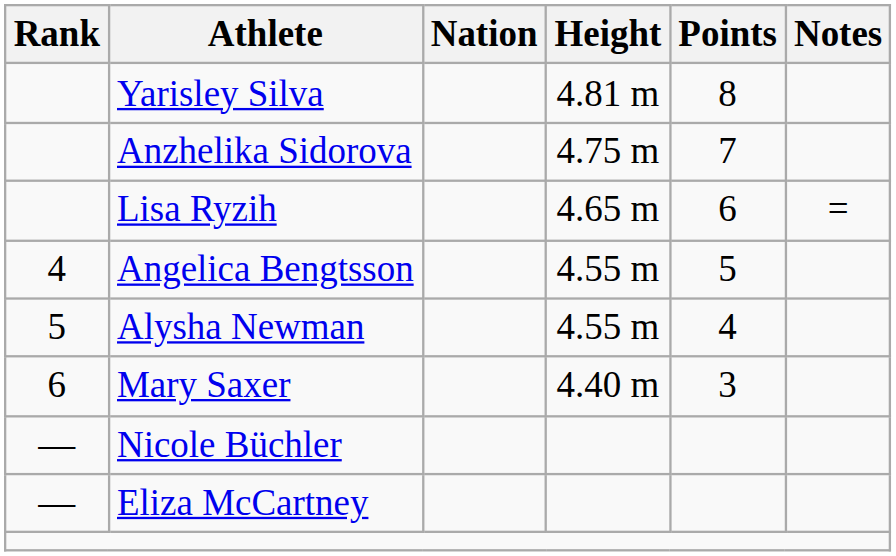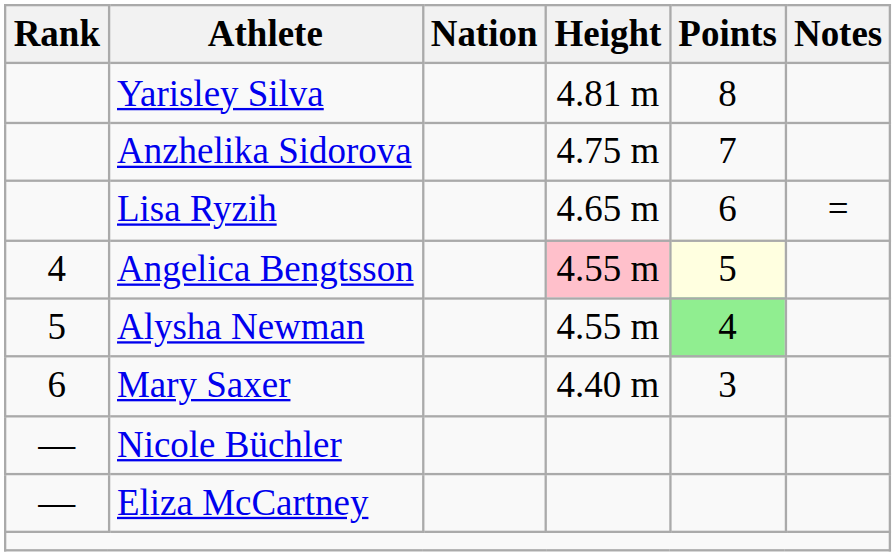(608, 268) no background -> (608, 268) pink background
(728, 268) no background -> (728, 268) lightyellow background
(728, 326) no background -> (728, 326) lightgreen background
